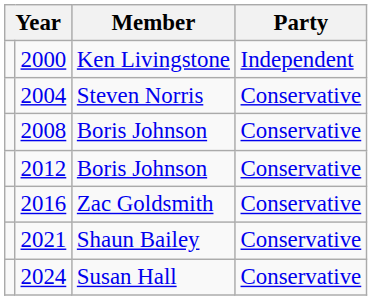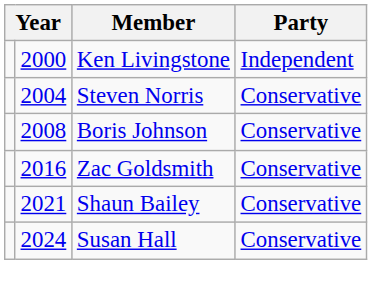- row: (43, 167)
